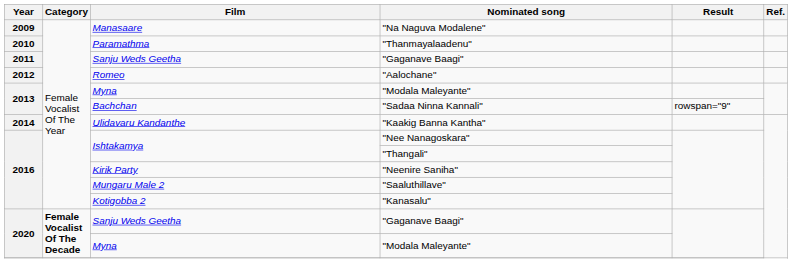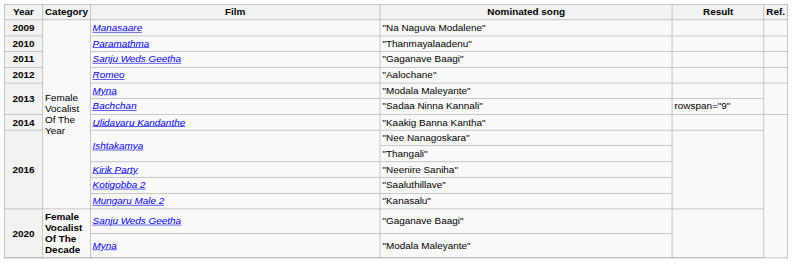(128, 185) Mungaru Male 2 -> (119, 185) Kotigobba 2
(119, 201) Kotigobba 2 -> (128, 201) Mungaru Male 2
